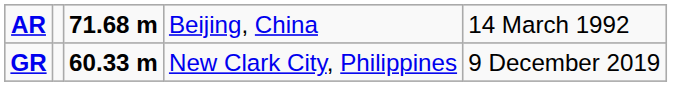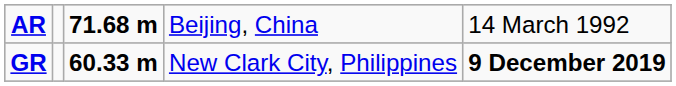(564, 62) normal -> (567, 62) bold
